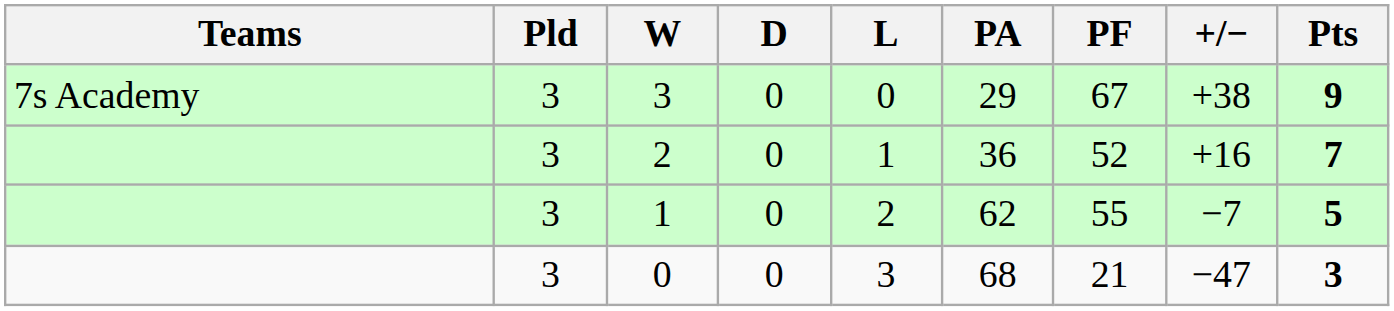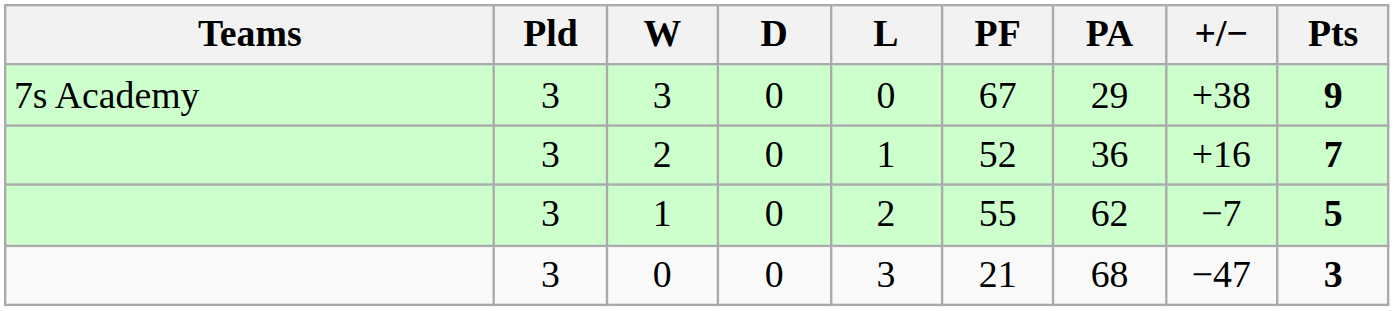columns swapped: (1109, 34) <-> (998, 34)
